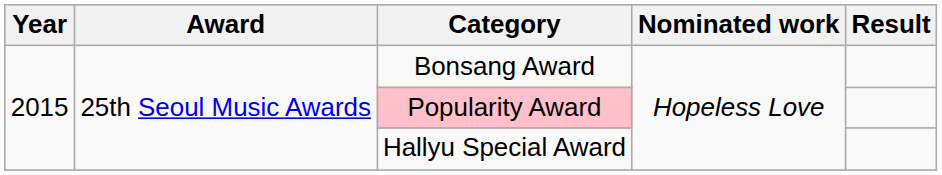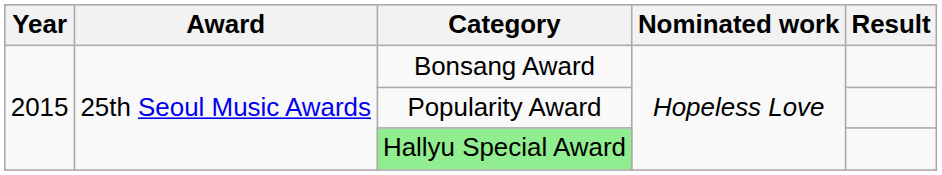(504, 107) pink background -> (504, 107) no background
(504, 148) no background -> (504, 148) lightgreen background
